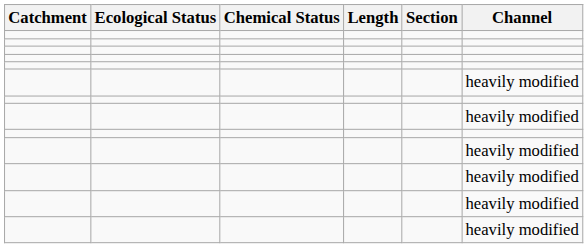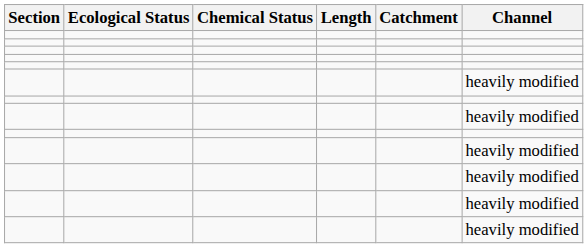columns swapped: (432, 17) <-> (48, 17)
